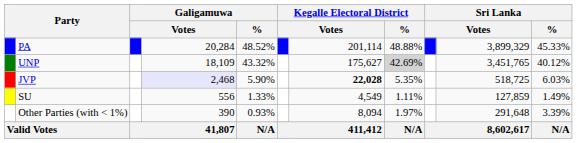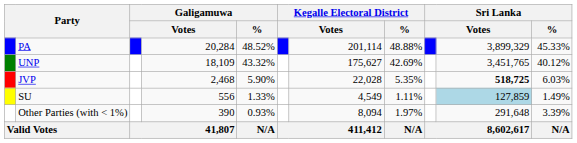(406, 63) lightgrey background -> (406, 63) no background
(223, 79) lavender background -> (223, 79) no background
(367, 79) bold -> (367, 79) normal
(512, 79) normal -> (512, 79) bold
(512, 96) no background -> (512, 96) lightblue background
